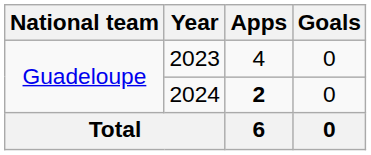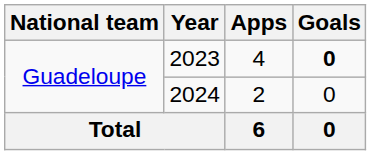(329, 58) normal -> (329, 58) bold
(259, 94) bold -> (259, 94) normal
